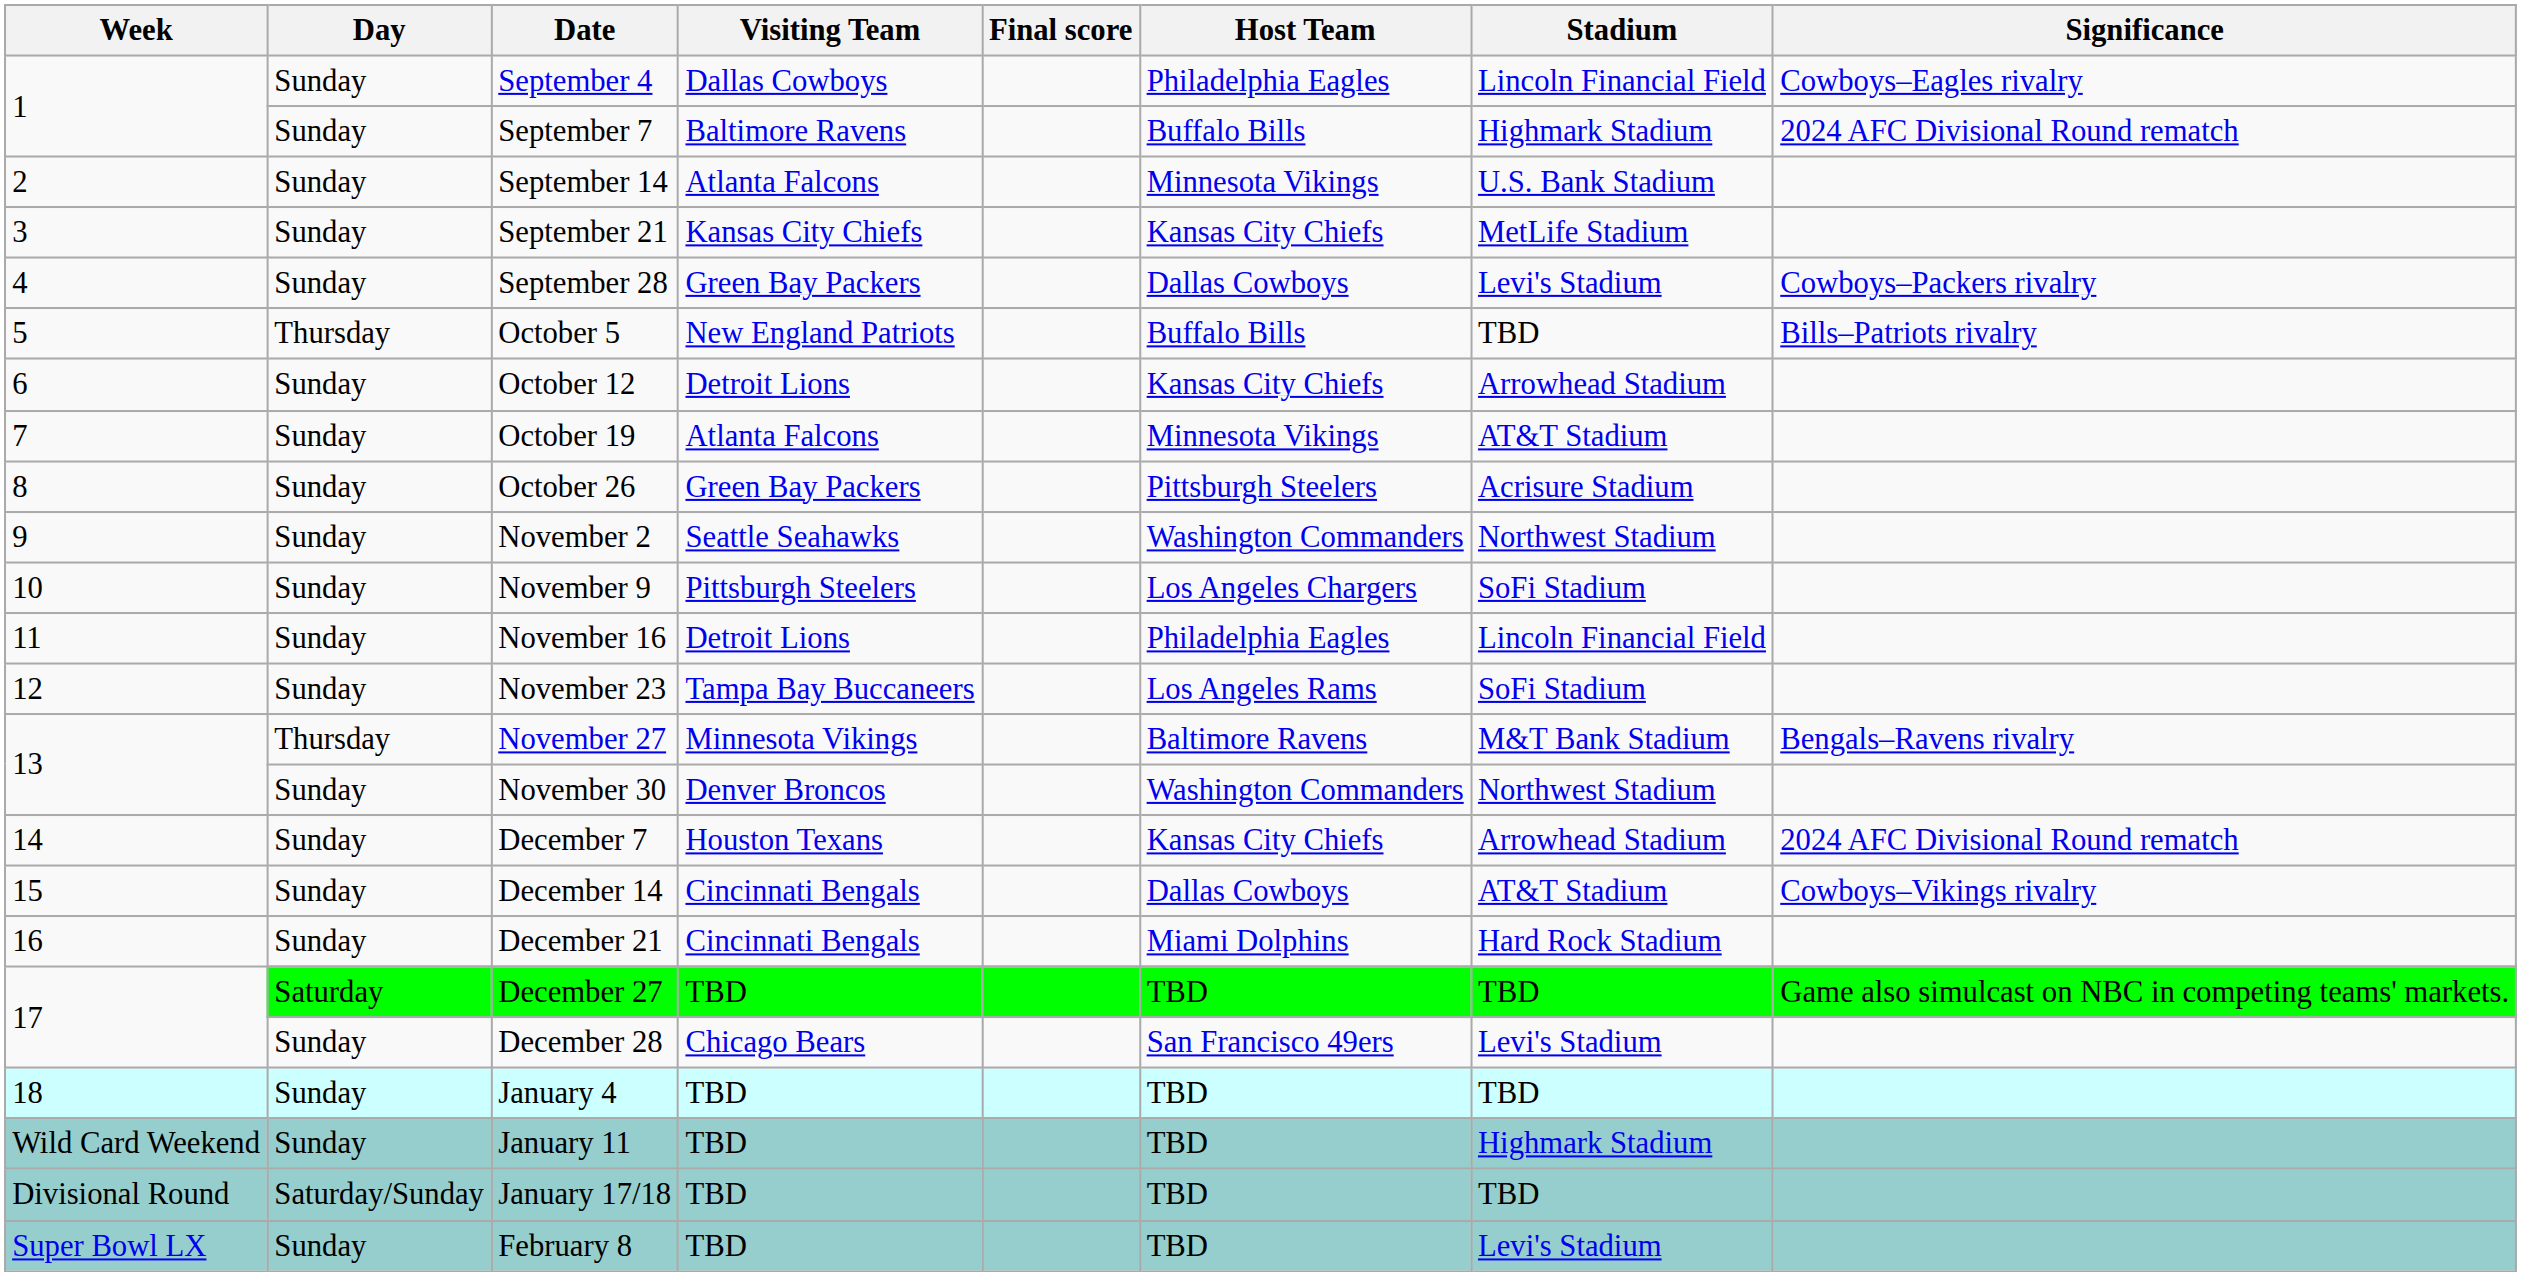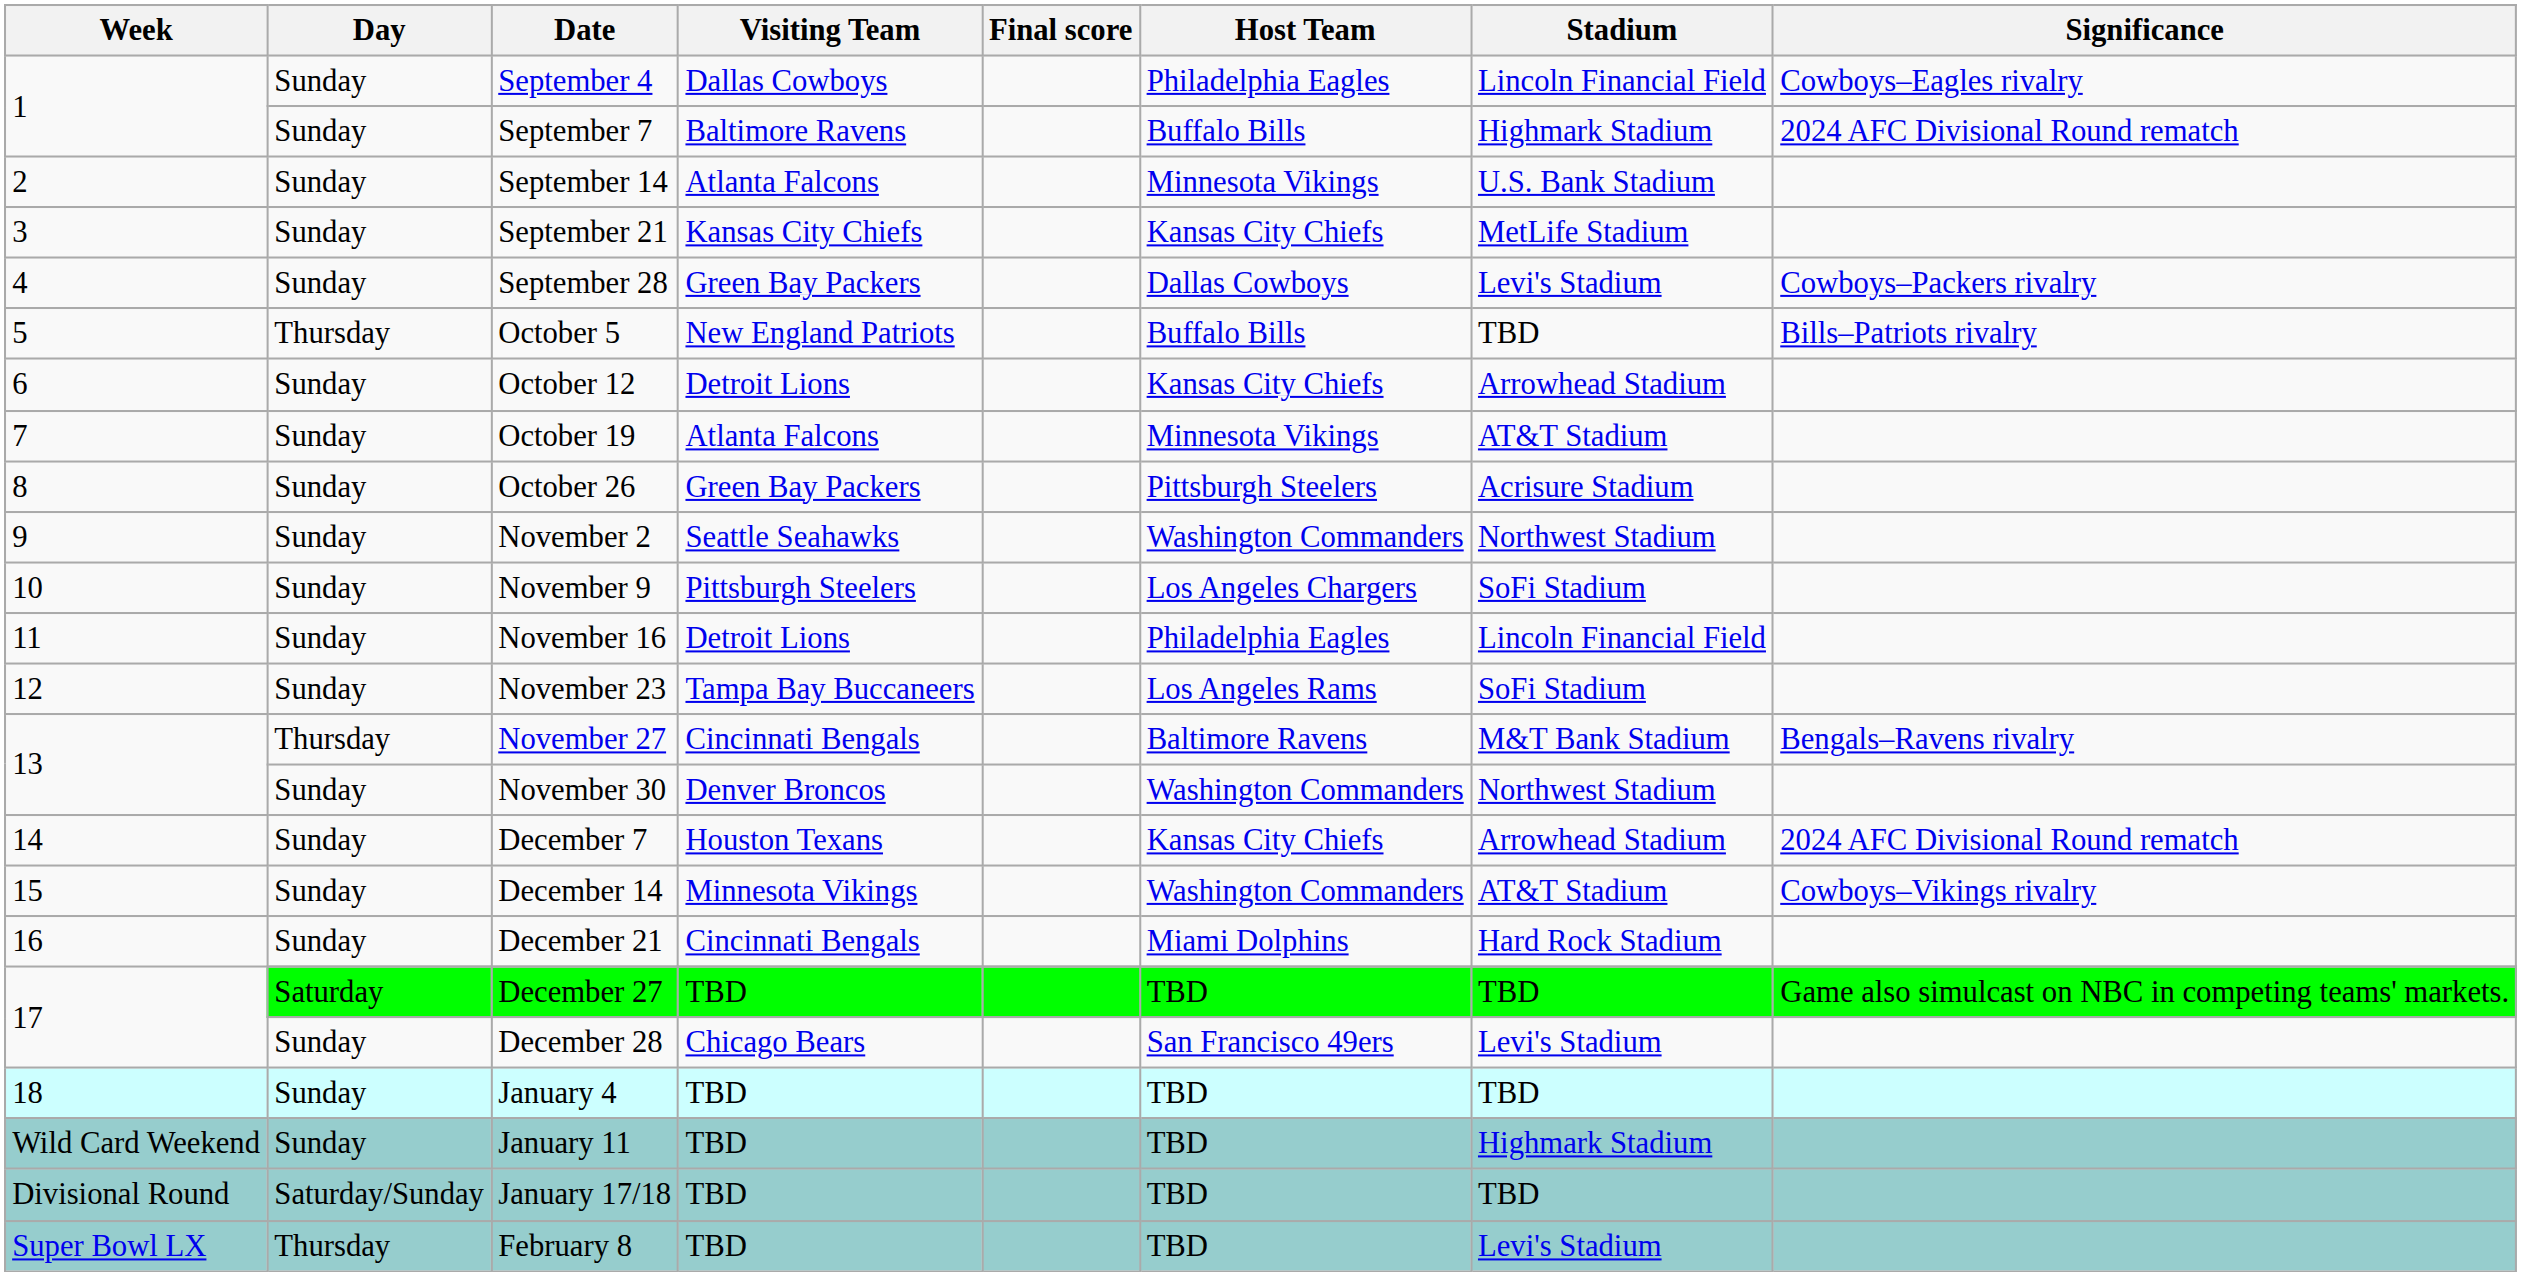(801, 738) Minnesota Vikings -> (803, 738) Cincinnati Bengals
(803, 890) Cincinnati Bengals -> (801, 890) Minnesota Vikings
(1248, 890) Dallas Cowboys -> (1305, 890) Washington Commanders
(320, 1245) Sunday -> (332, 1245) Thursday
